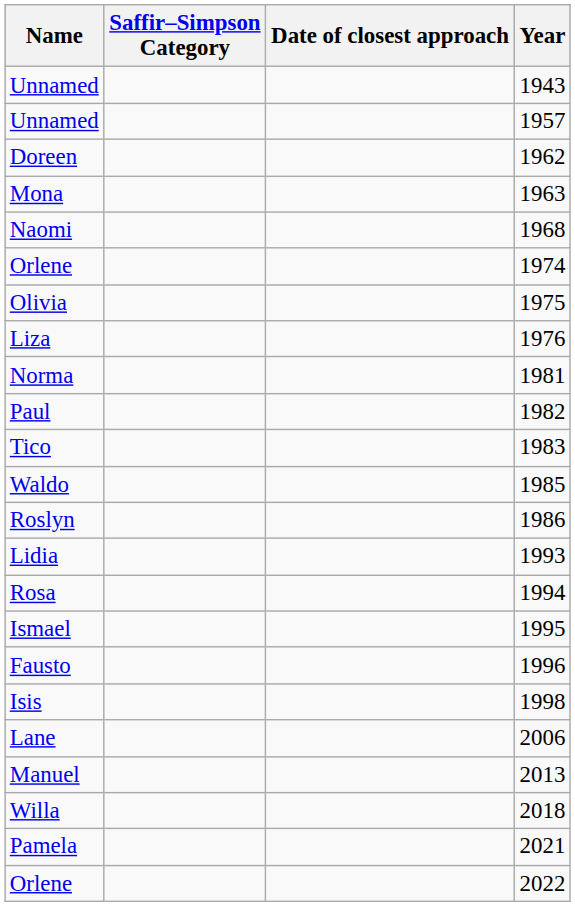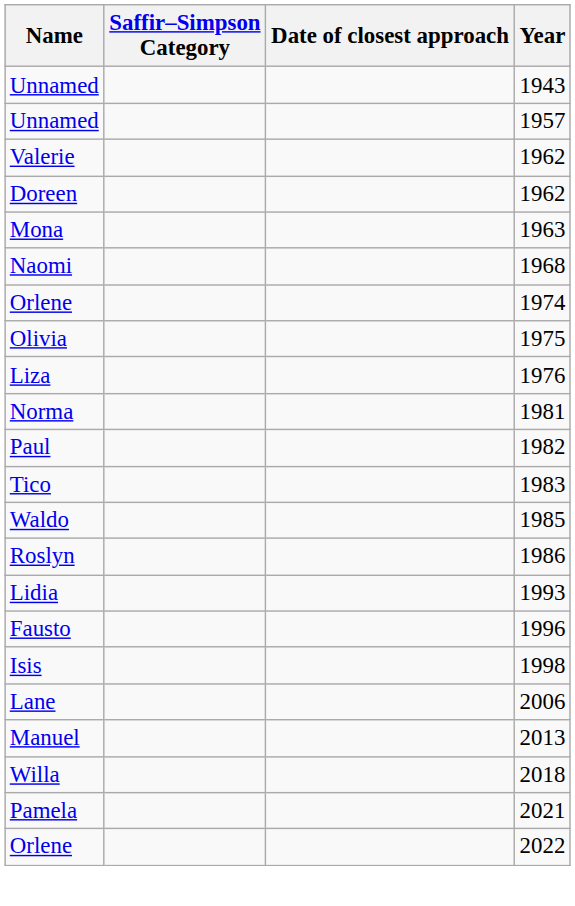+ row: (42, 157)
- row: (33, 592)
- row: (40, 628)
